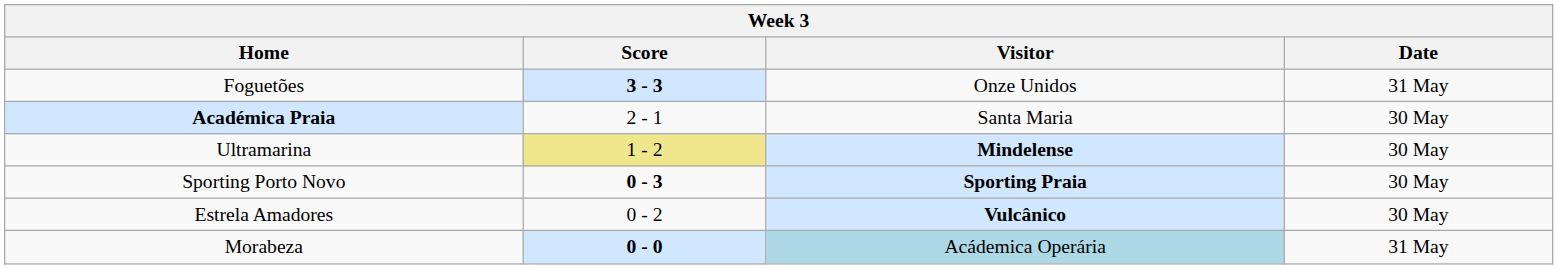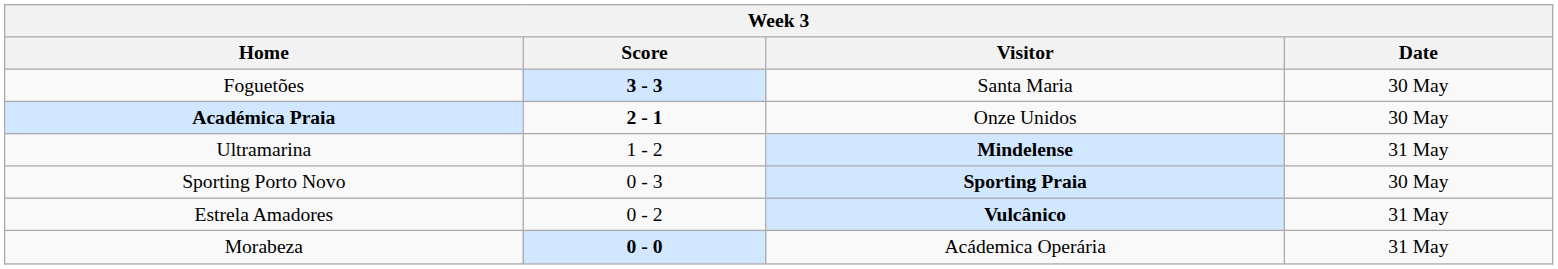(1025, 85) Onze Unidos -> (1025, 85) Santa Maria
(1418, 85) 31 May -> (1418, 85) 30 May
(644, 117) normal -> (644, 117) bold
(1025, 117) Santa Maria -> (1025, 117) Onze Unidos
(644, 150) khaki background -> (644, 150) no background
(1418, 150) 30 May -> (1418, 150) 31 May
(644, 182) bold -> (644, 182) normal
(1418, 214) 30 May -> (1418, 214) 31 May
(1025, 247) lightblue background -> (1025, 247) no background
